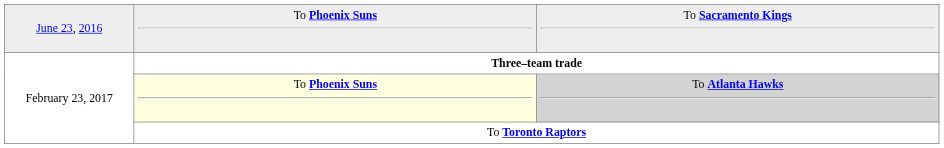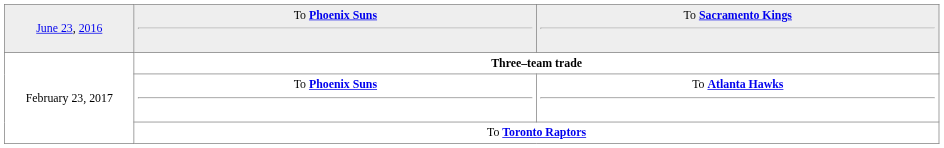(335, 88) lightyellow background -> (335, 88) no background
(738, 88) lightgrey background -> (738, 88) no background
